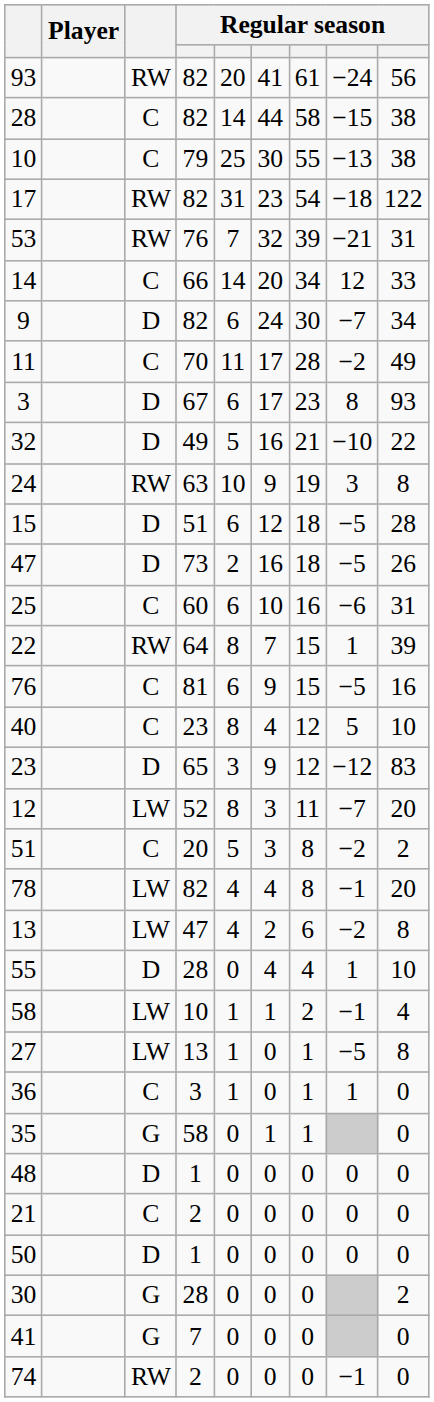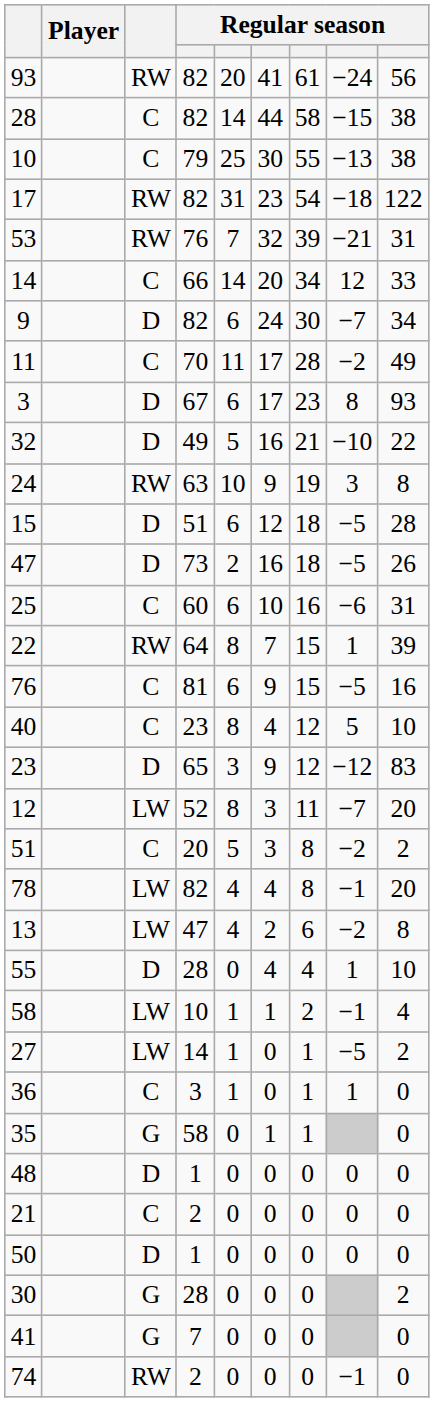(195, 1051) 13 -> (195, 1051) 14
(403, 1051) 8 -> (403, 1051) 2
